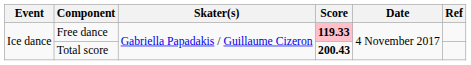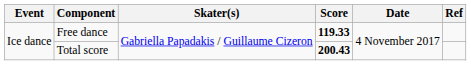(334, 32) pink background -> (334, 32) no background
